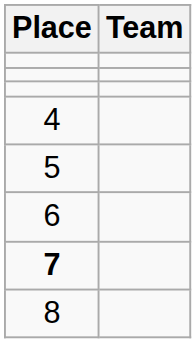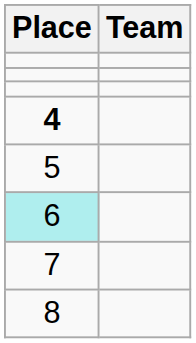(52, 119) normal -> (52, 119) bold
(52, 216) no background -> (52, 216) paleturquoise background
(52, 264) bold -> (52, 264) normal
